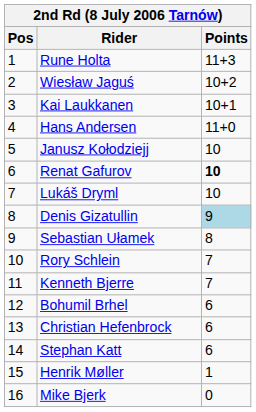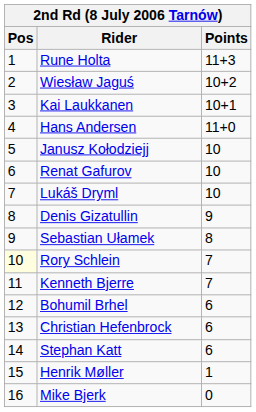(213, 171) bold -> (213, 171) normal
(209, 216) lightblue background -> (209, 216) no background
(16, 261) no background -> (16, 261) lightyellow background
